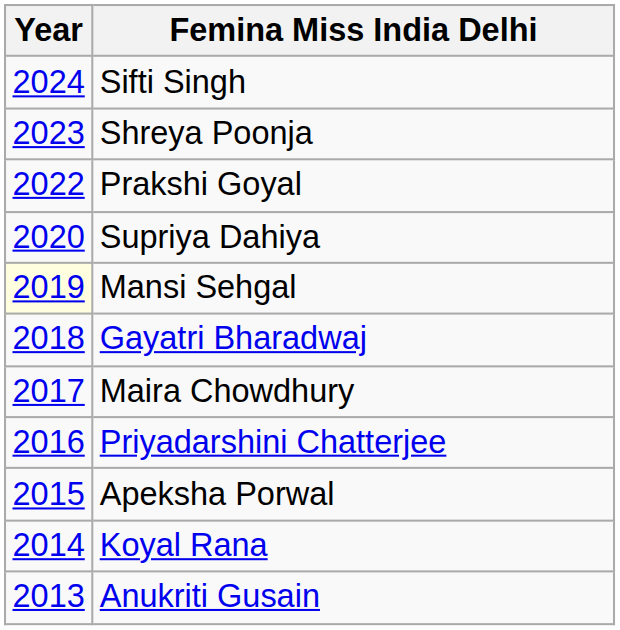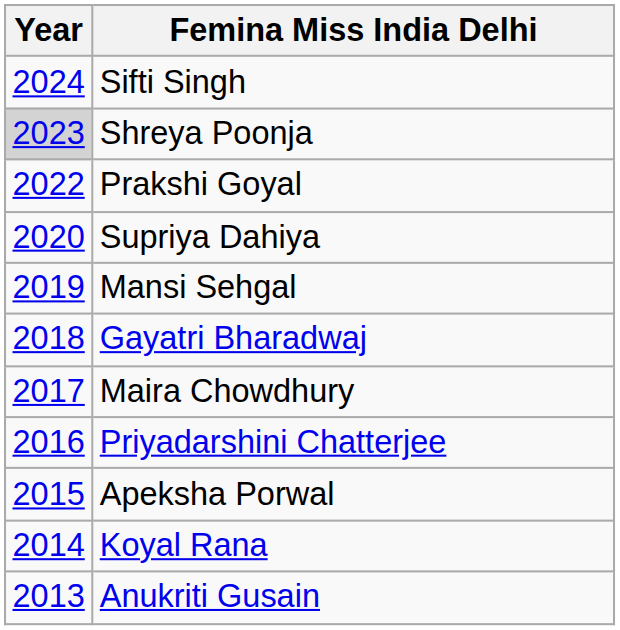(49, 133) no background -> (49, 133) lightgrey background
(49, 287) lightyellow background -> (49, 287) no background
